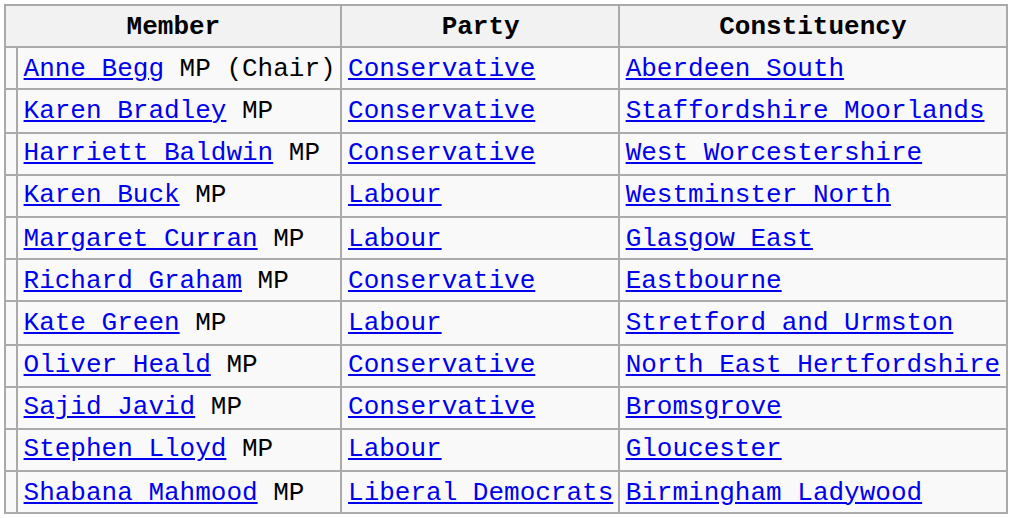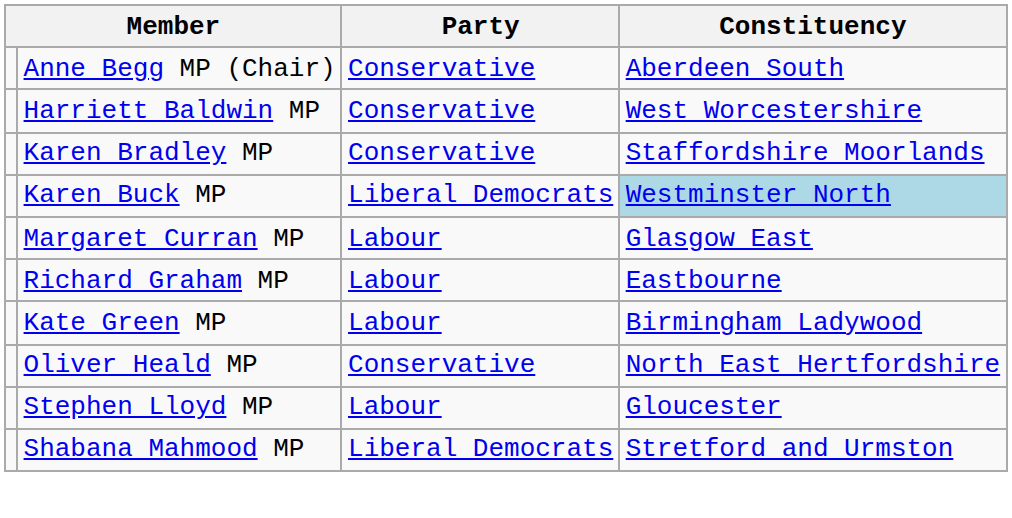rows swapped: (172, 153) <-> (148, 111)
(395, 196) Labour -> (481, 196) Liberal Democrats
(758, 196) no background -> (758, 196) lightblue background
(442, 280) Conservative -> (395, 280) Labour
(789, 323) Stretford and Urmston -> (774, 323) Birmingham Ladywood
- row: (133, 408)
(774, 492) Birmingham Ladywood -> (789, 450) Stretford and Urmston
